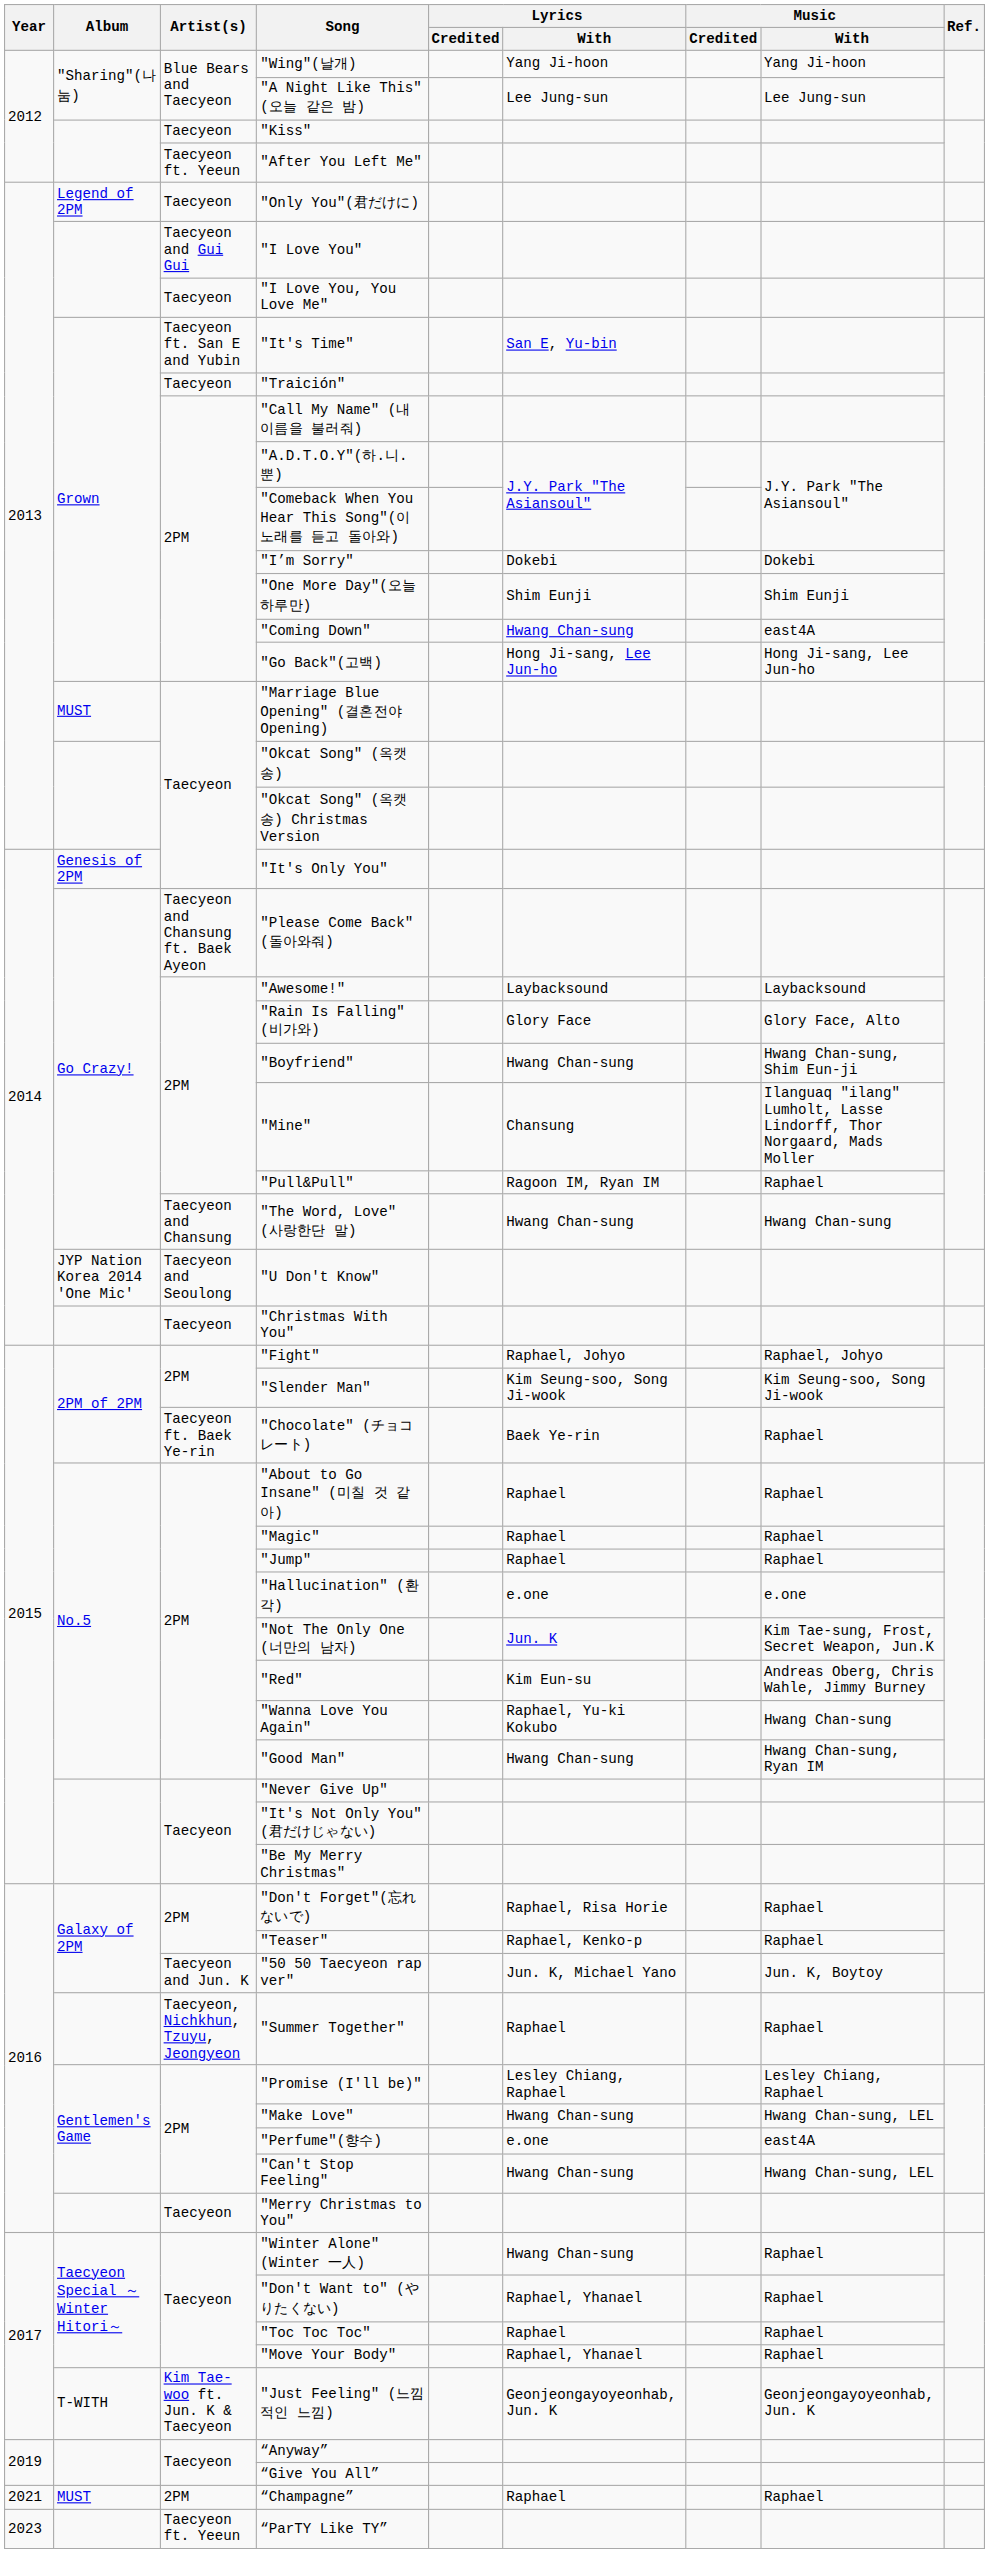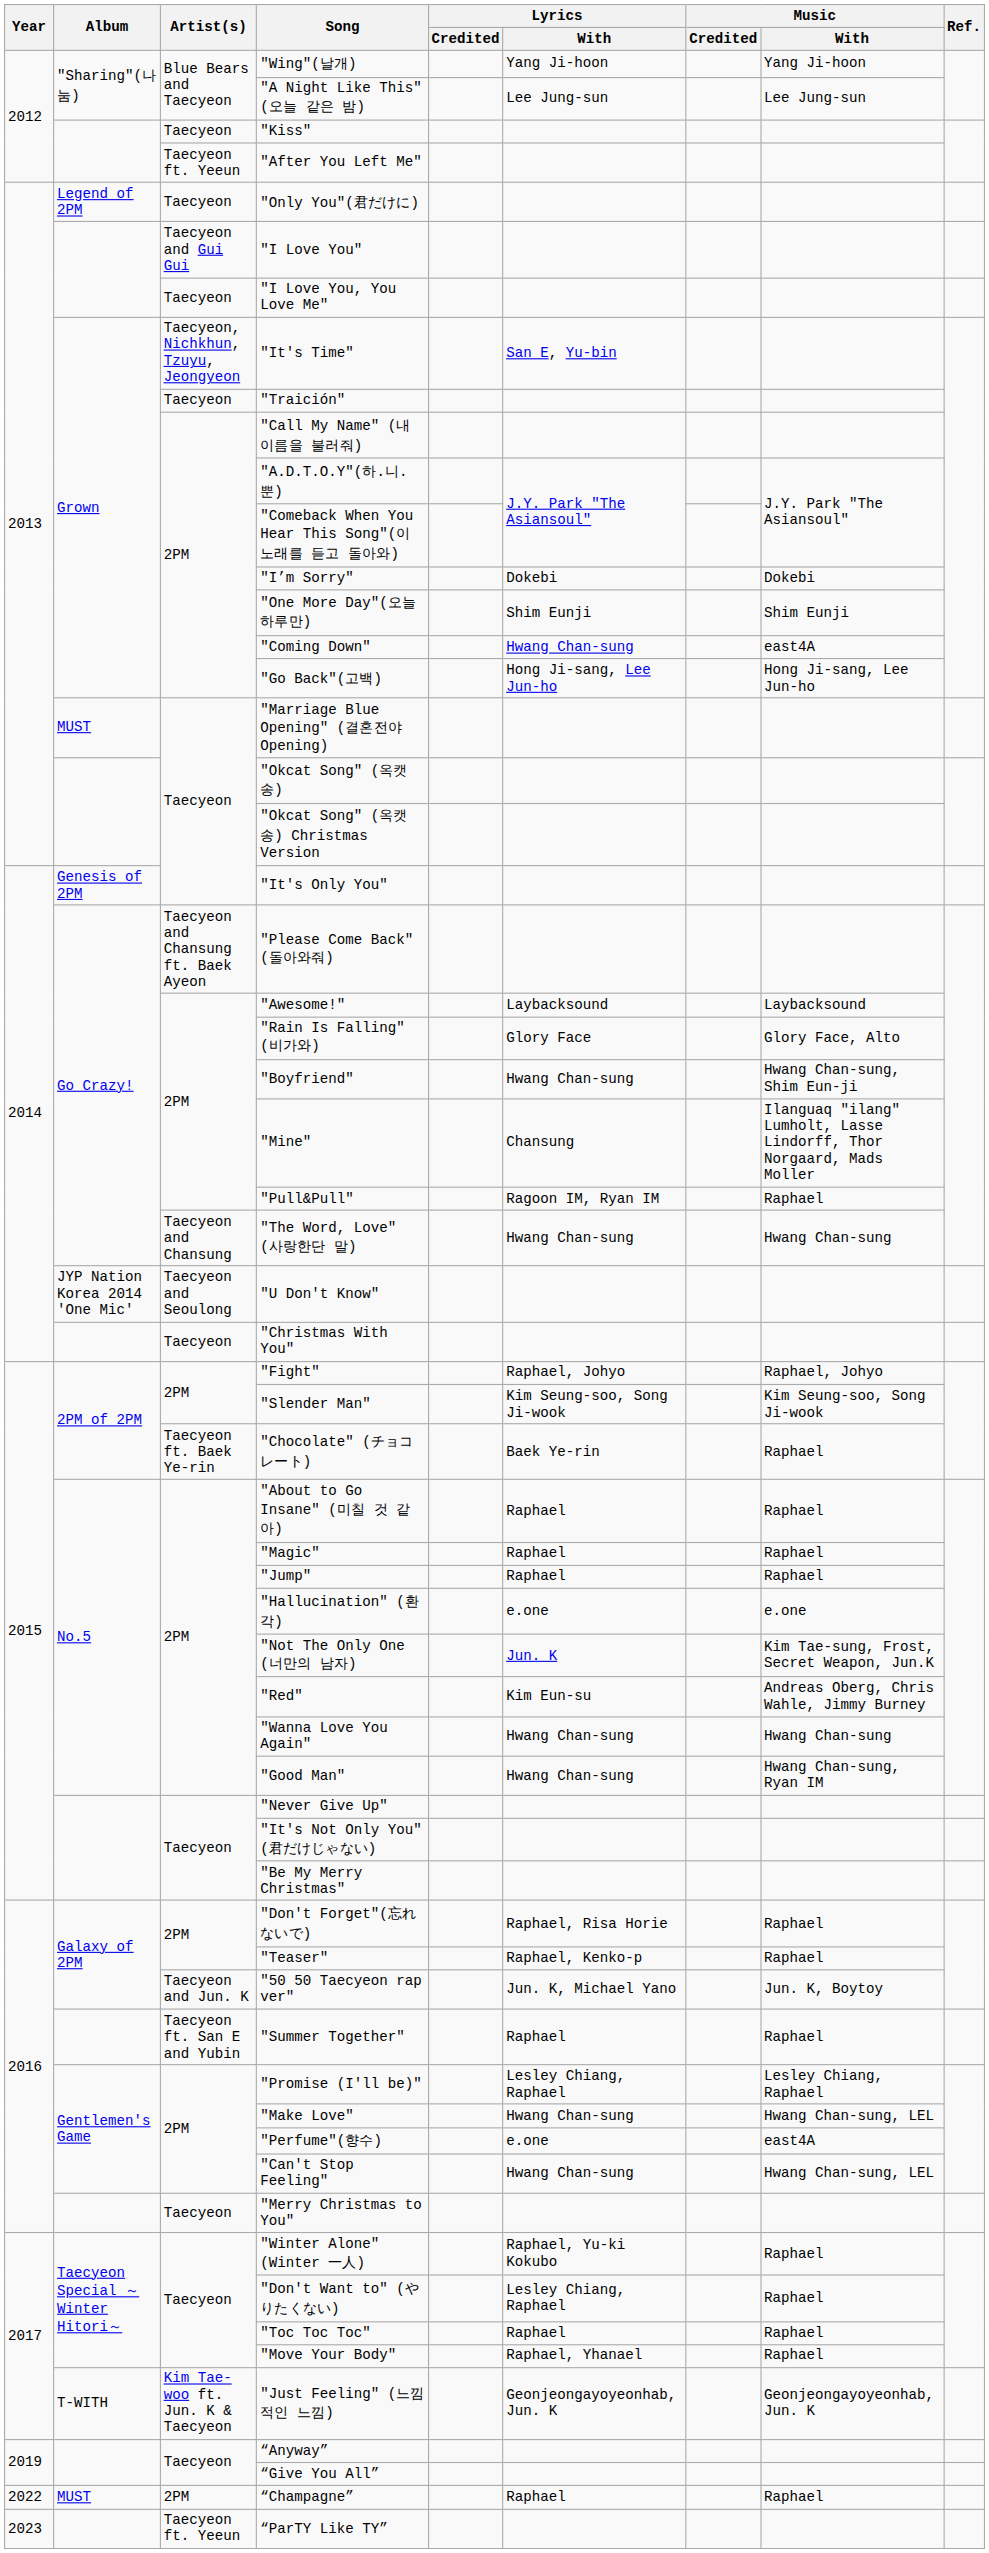(202, 345) Taecyeon ft. San E and Yubin -> (202, 353) Taecyeon, Nichkhun, Tzuyu, Jeongyeon
(566, 1720) Raphael, Yu-ki Kokubo -> (570, 1736) Hwang Chan-sung
(202, 2029) Taecyeon, Nichkhun, Tzuyu, Jeongyeon -> (202, 2037) Taecyeon ft. San E and Yubin
(570, 2254) Hwang Chan-sung -> (566, 2254) Raphael, Yu-ki Kokubo
(574, 2298) Raphael, Yhanael -> (566, 2298) Lesley Chiang, Raphael
(25, 2497) 2021 -> (25, 2497) 2022
